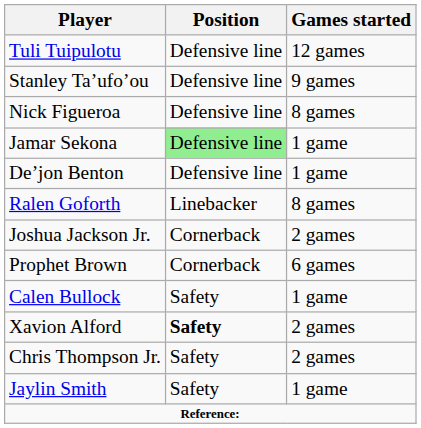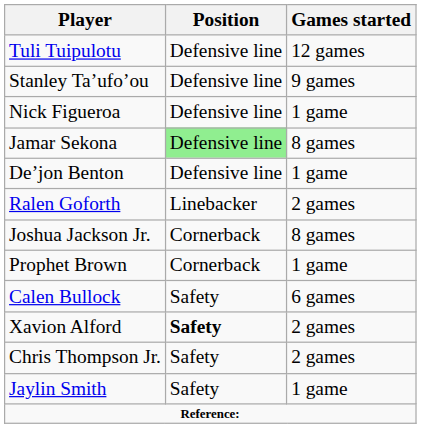(323, 111) 8 games -> (319, 111) 1 game
(319, 142) 1 game -> (323, 142) 8 games
(323, 204) 8 games -> (323, 204) 2 games
(323, 234) 2 games -> (323, 234) 8 games
(323, 265) 6 games -> (319, 265) 1 game
(319, 296) 1 game -> (323, 296) 6 games
